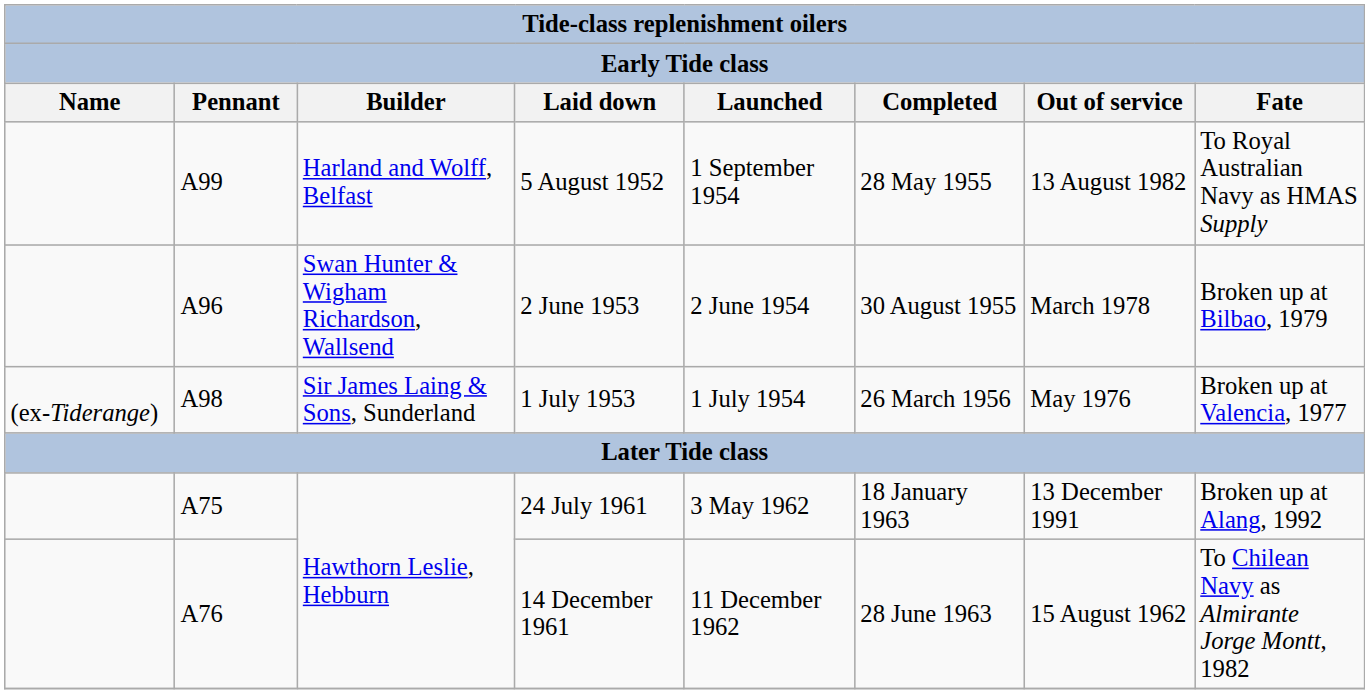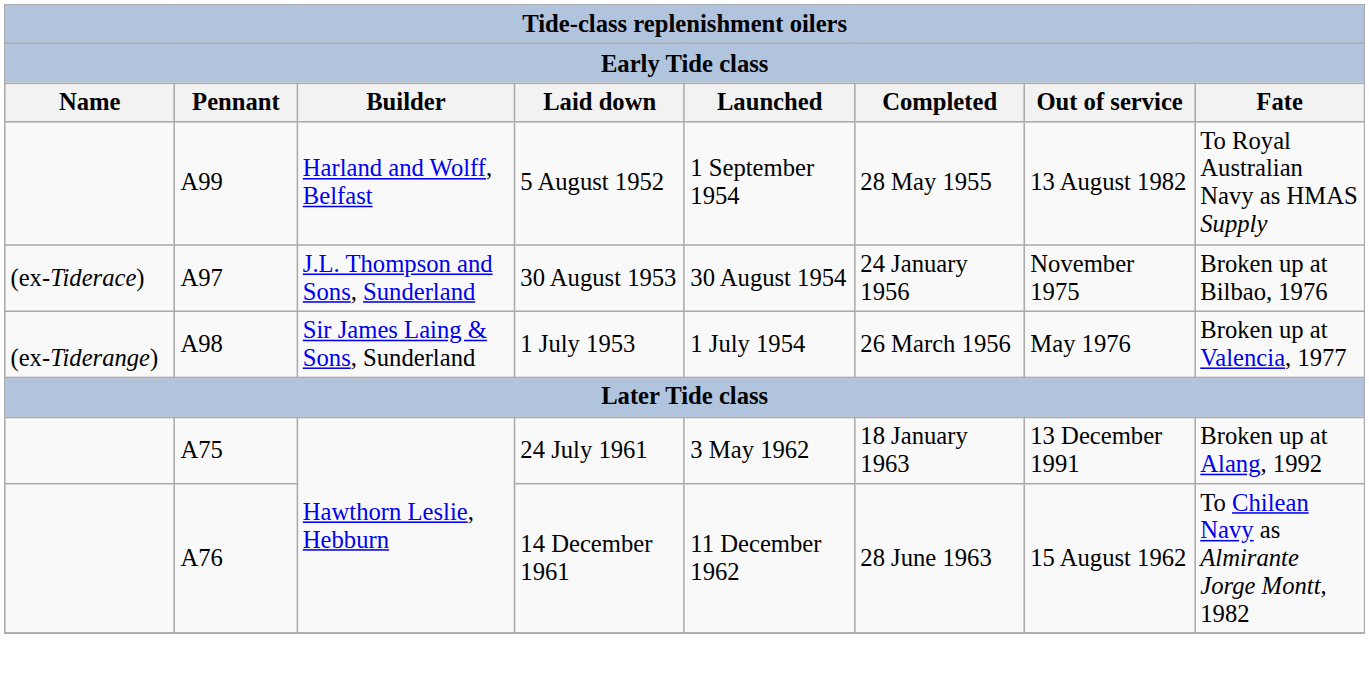- row: (580, 305)
+ row: (598, 277)
